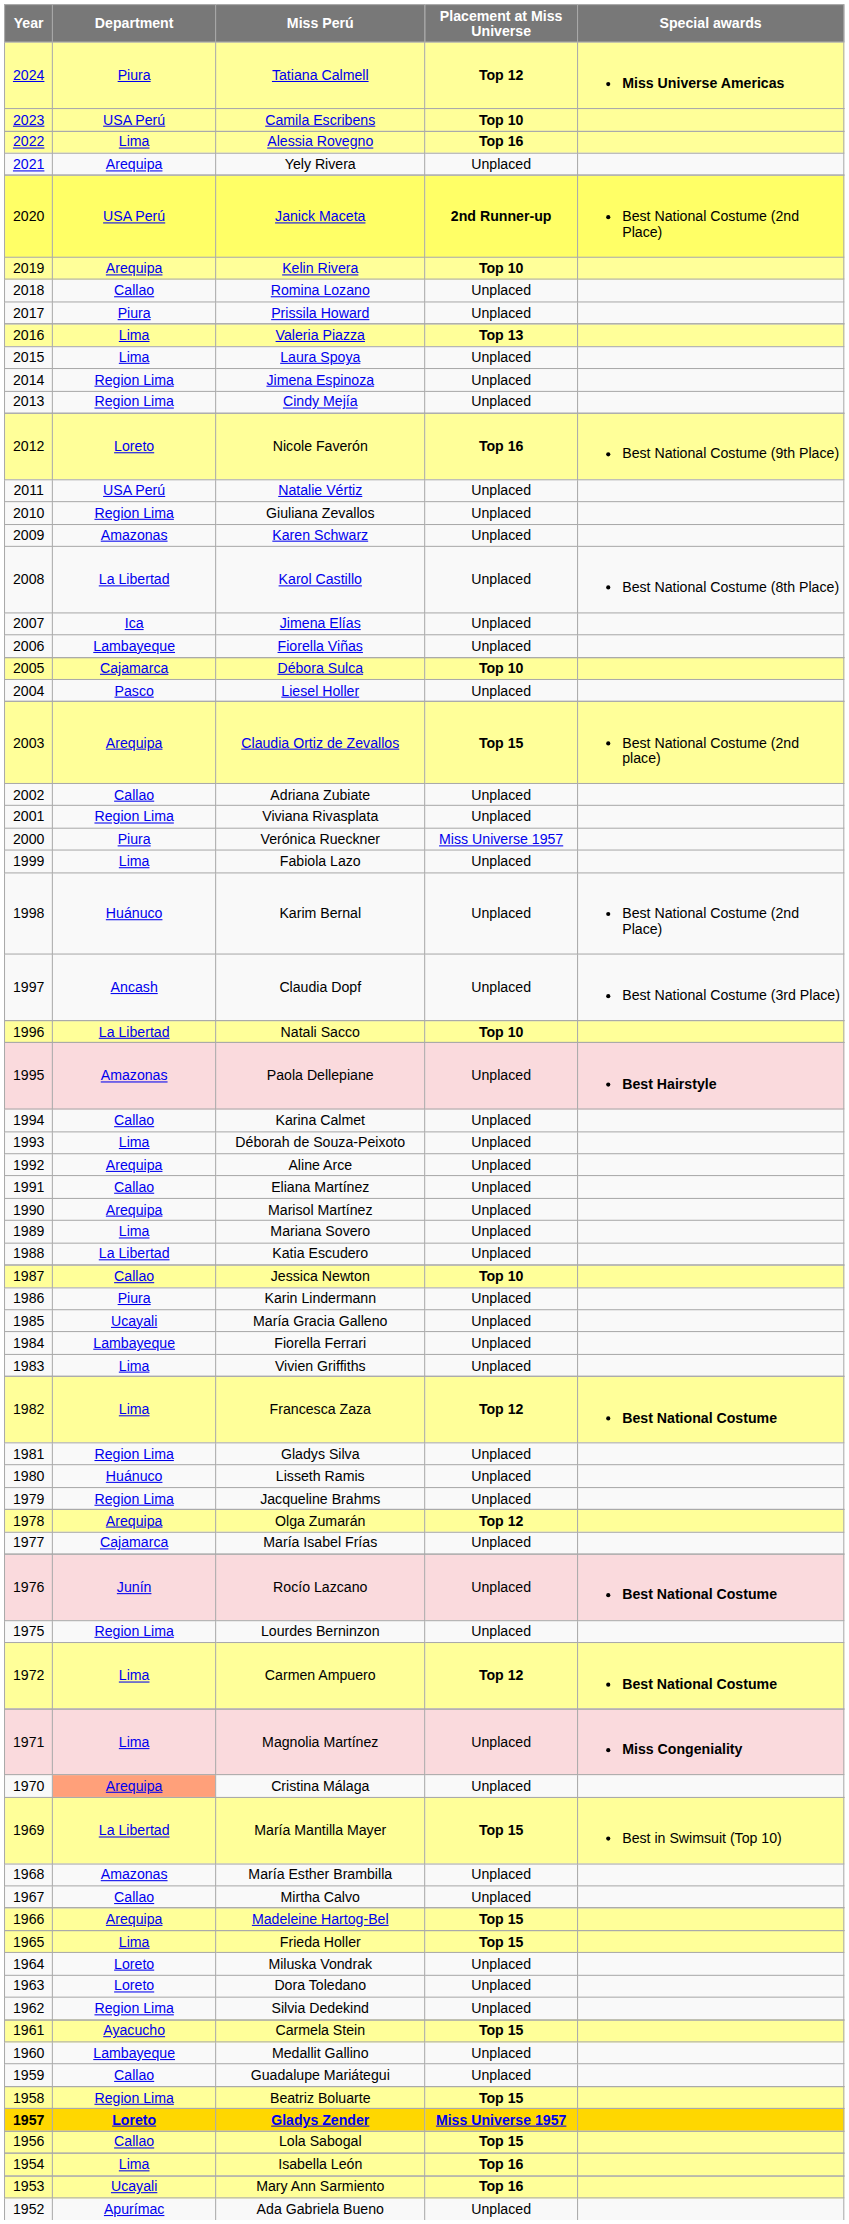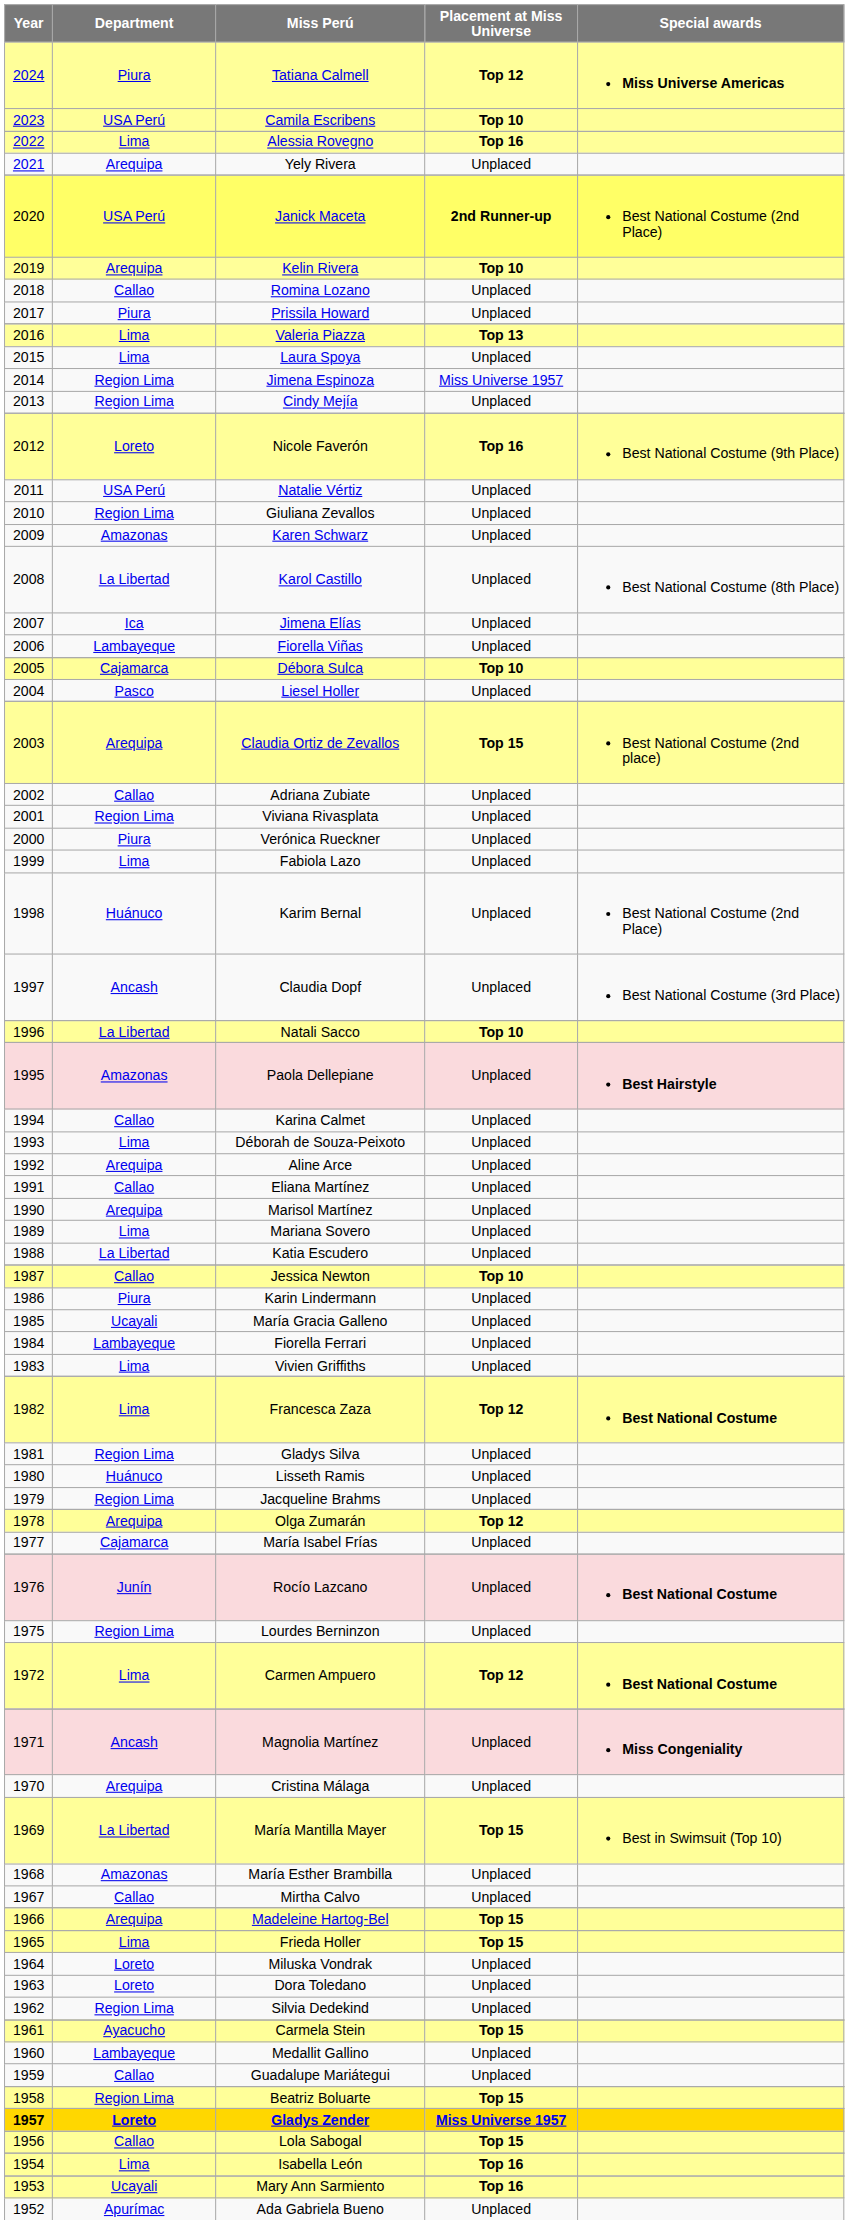(501, 379) Unplaced -> (501, 379) Miss Universe 1957
(501, 839) Miss Universe 1957 -> (501, 839) Unplaced
(134, 1742) Lima -> (134, 1742) Ancash
(134, 1786) lightsalmon background -> (134, 1786) no background
